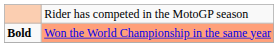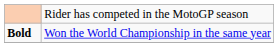(158, 33) lightsalmon background -> (158, 33) no background
